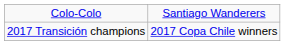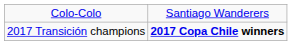(214, 31) normal -> (217, 31) bold
